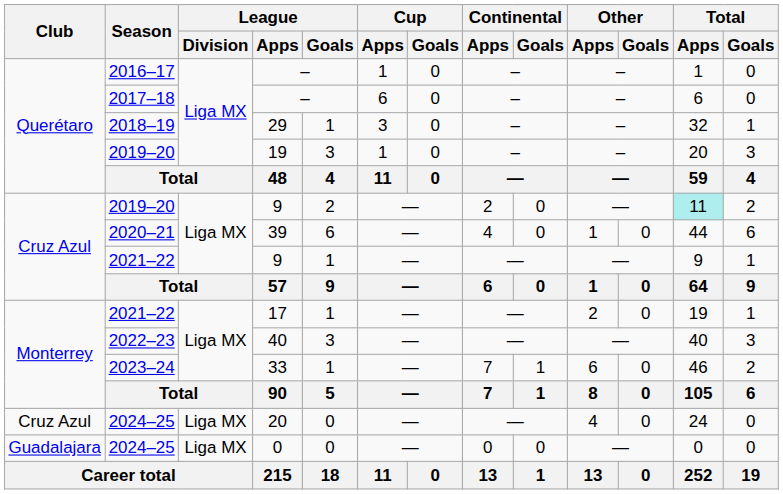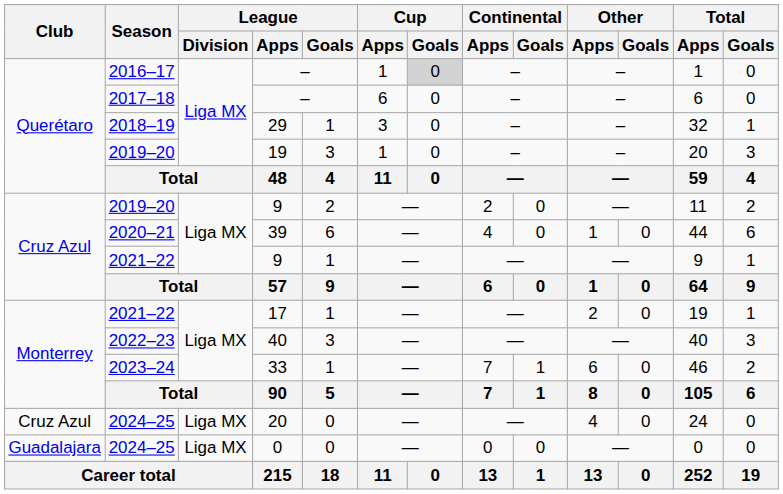(435, 71) no background -> (435, 71) lightgrey background
(698, 206) paleturquoise background -> (698, 206) no background
